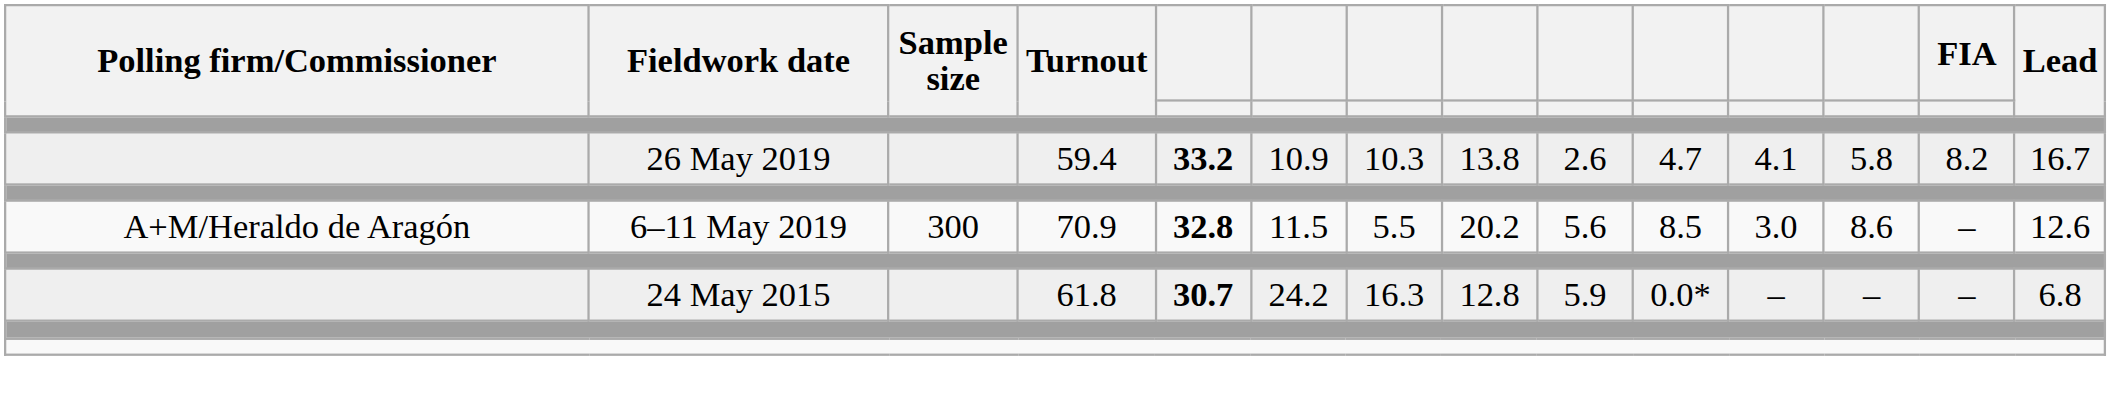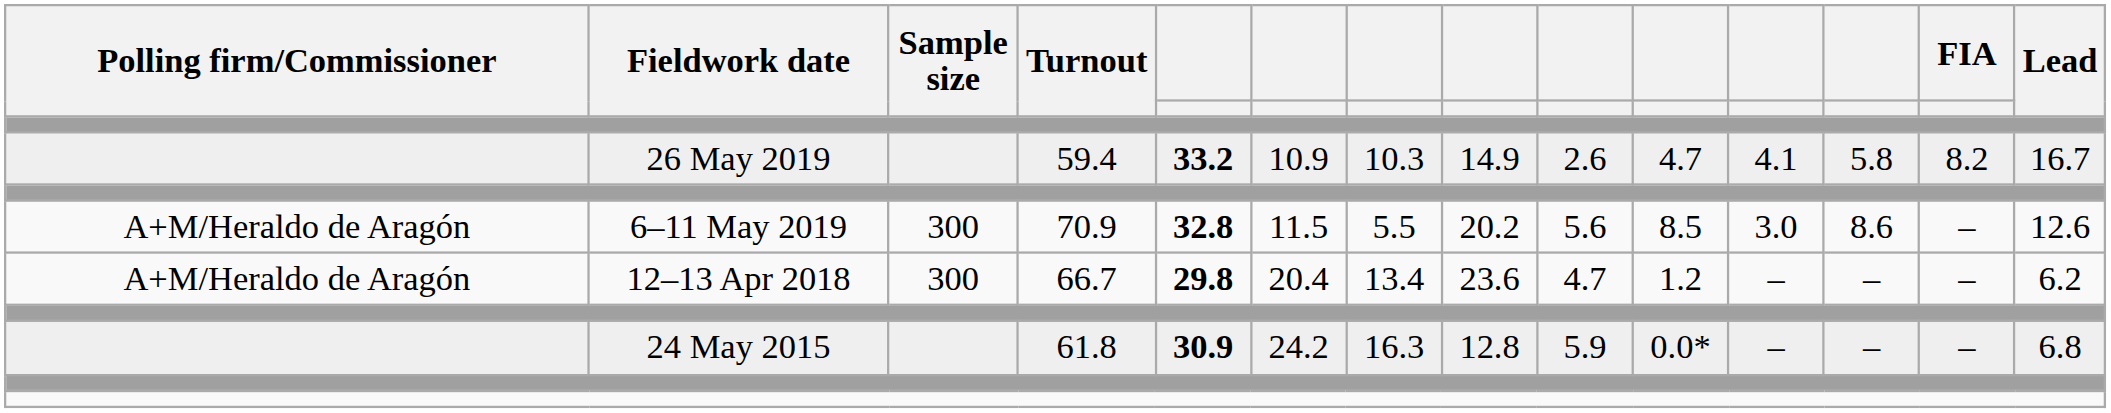(1490, 158) 13.8 -> (1490, 158) 14.9
+ row: (739, 279)
(1203, 295) 30.7 -> (1203, 347) 30.9
